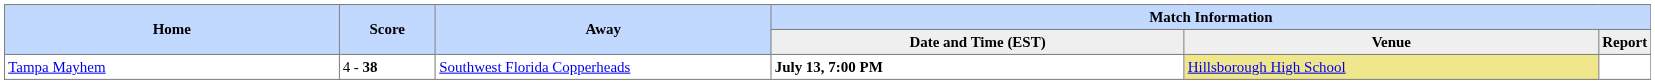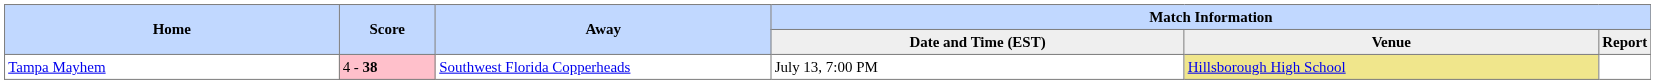(360, 66) no background -> (360, 66) pink background
(829, 66) bold -> (826, 66) normal
